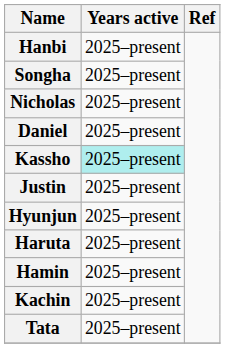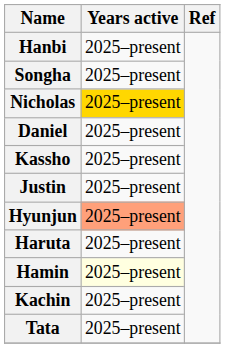(133, 103) no background -> (133, 103) gold background
(133, 159) paleturquoise background -> (133, 159) no background
(133, 215) no background -> (133, 215) lightsalmon background
(133, 272) no background -> (133, 272) lightyellow background
